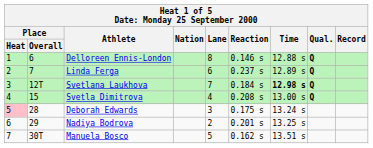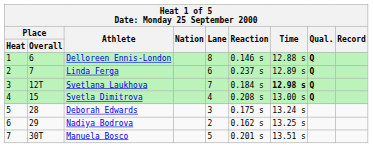(9, 110) pink background -> (9, 110) no background
(247, 123) 0.201 s -> (247, 123) 0.162 s
(247, 136) 0.162 s -> (247, 136) 0.201 s
